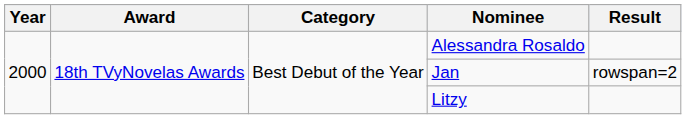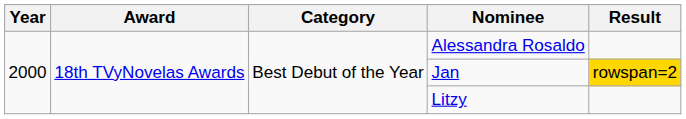(635, 72) no background -> (635, 72) gold background
